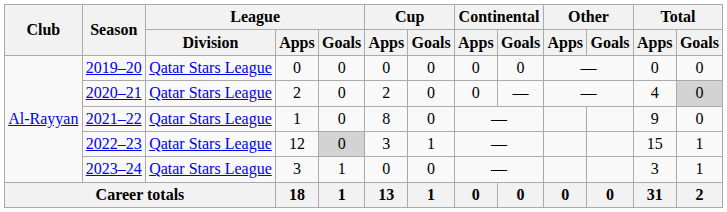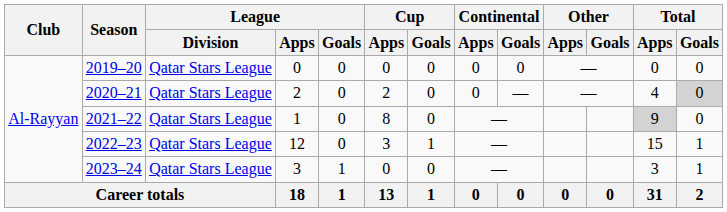(655, 118) no background -> (655, 118) lightgrey background
(342, 144) lightgrey background -> (342, 144) no background
